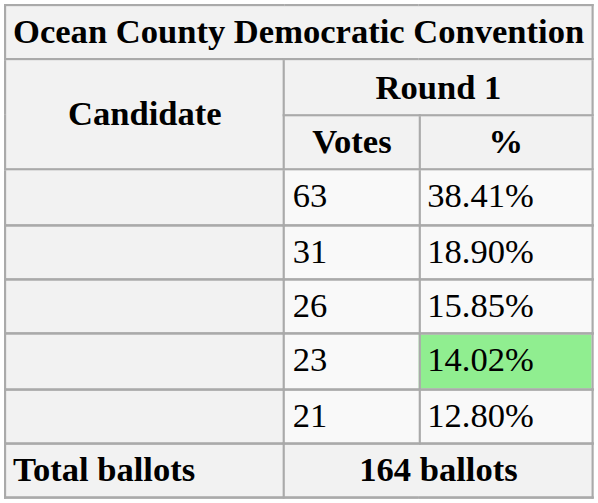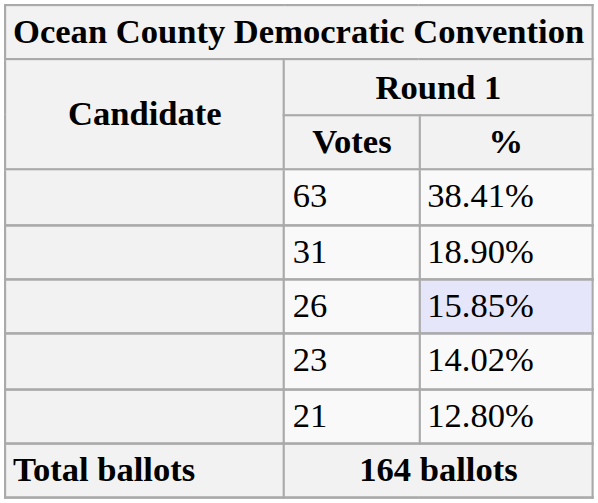(480, 305) no background -> (480, 305) lavender background
(480, 360) lightgreen background -> (480, 360) no background
